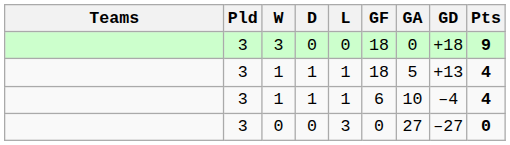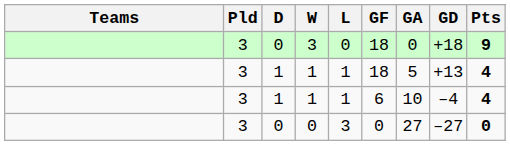columns swapped: (278, 18) <-> (312, 18)
